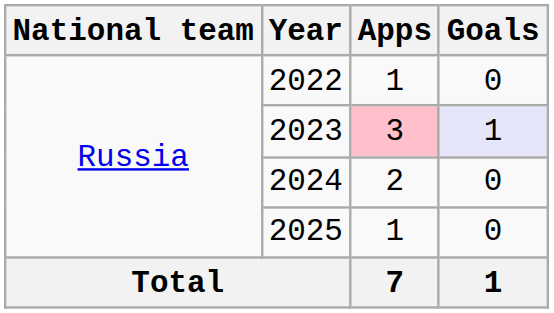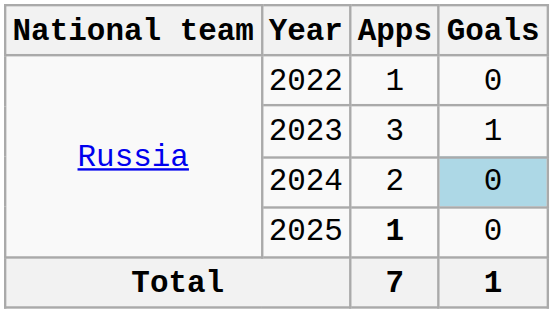(395, 131) pink background -> (395, 131) no background
(493, 131) lavender background -> (493, 131) no background
(493, 182) no background -> (493, 182) lightblue background
(395, 232) normal -> (395, 232) bold
